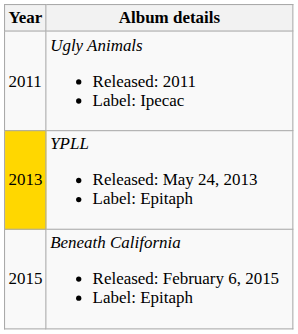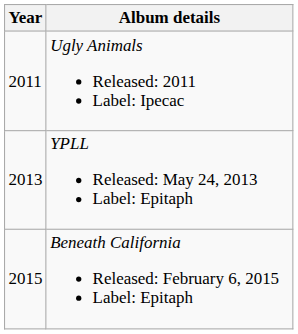(25, 179) gold background -> (25, 179) no background
